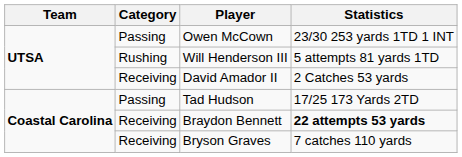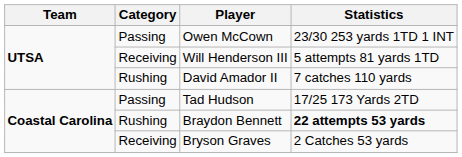(143, 57) Rushing -> (148, 57) Receiving
(148, 78) Receiving -> (143, 78) Rushing
(351, 78) 2 Catches 53 yards -> (353, 78) 7 catches 110 yards
(148, 120) Receiving -> (143, 120) Rushing
(353, 141) 7 catches 110 yards -> (351, 141) 2 Catches 53 yards
